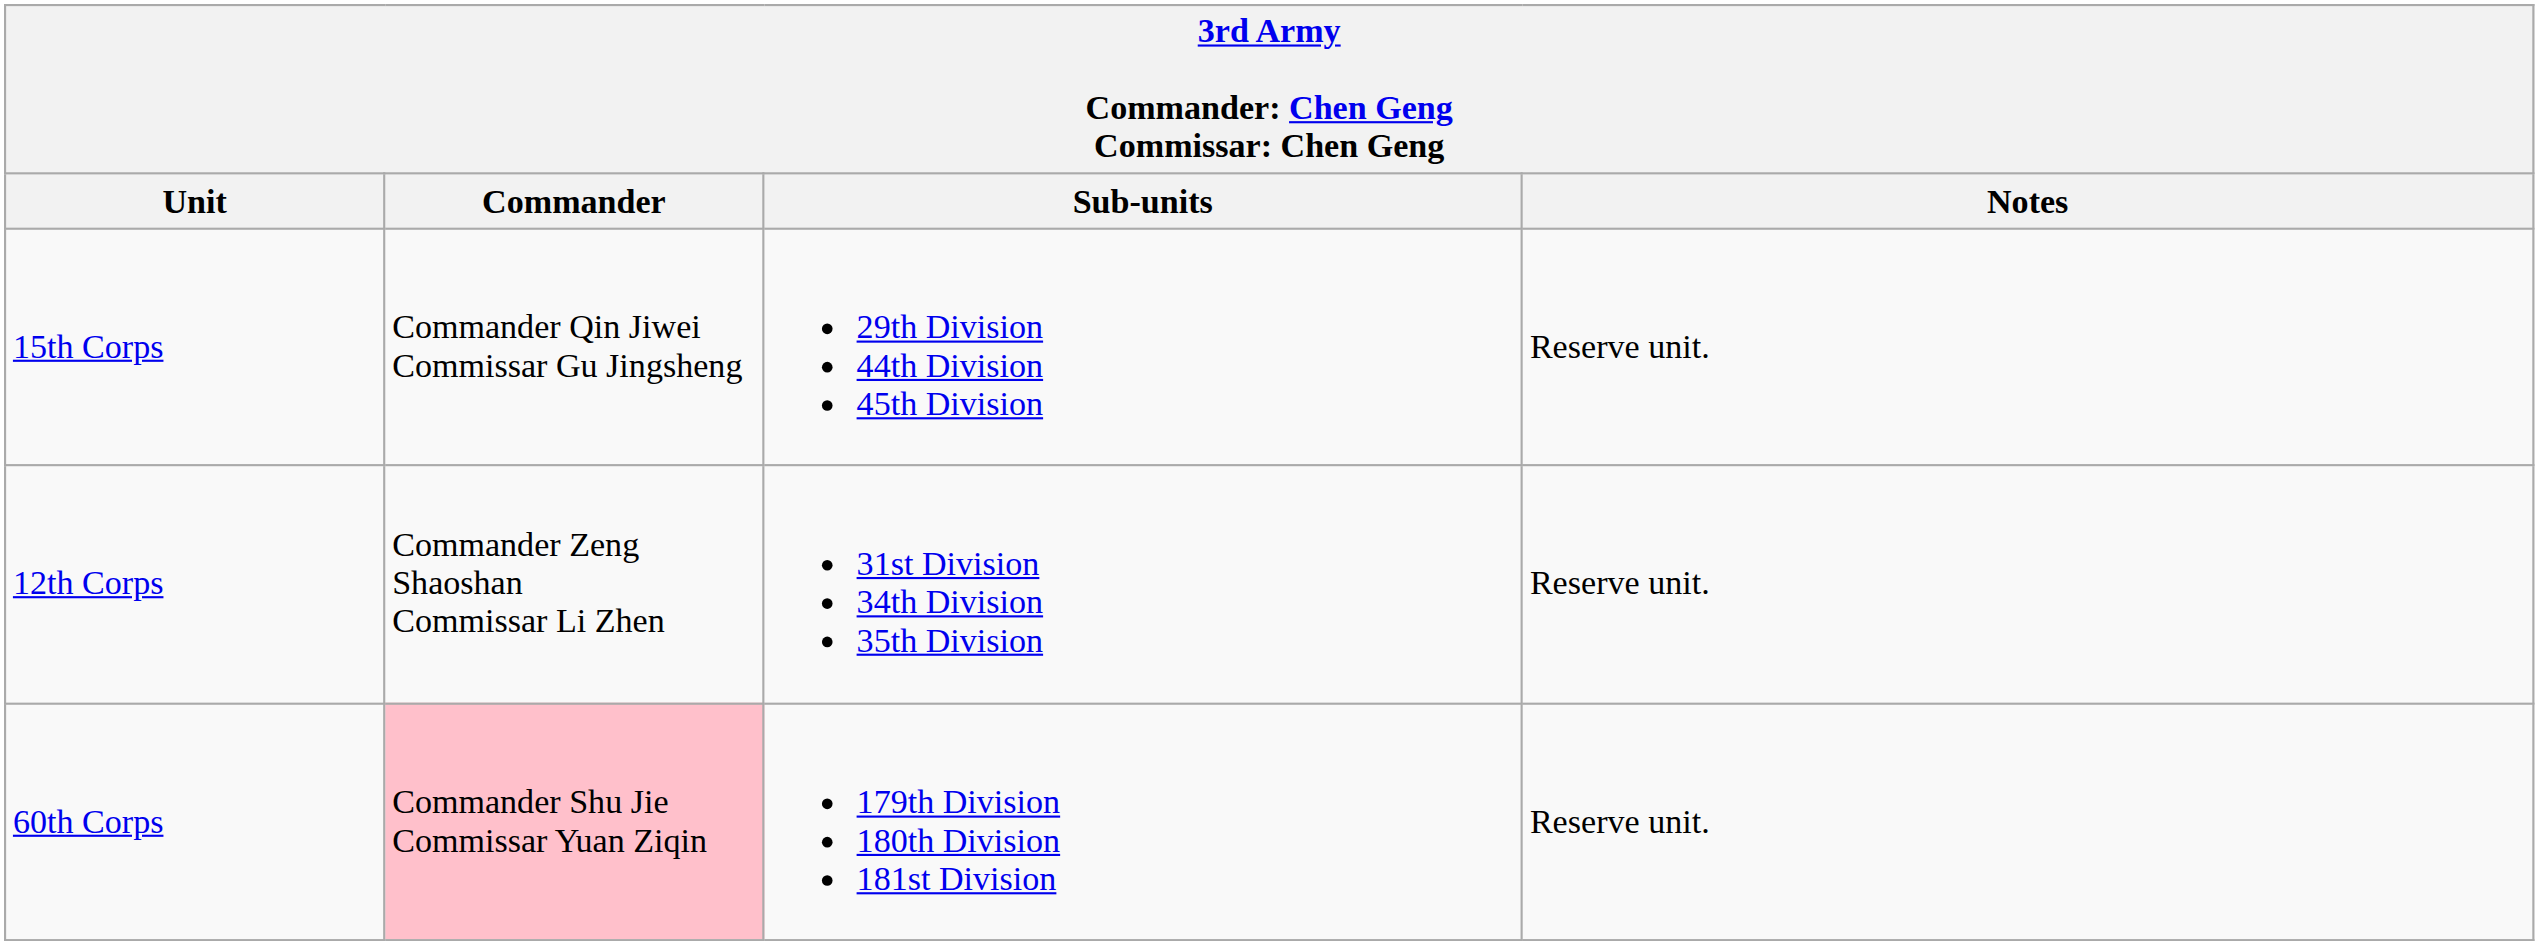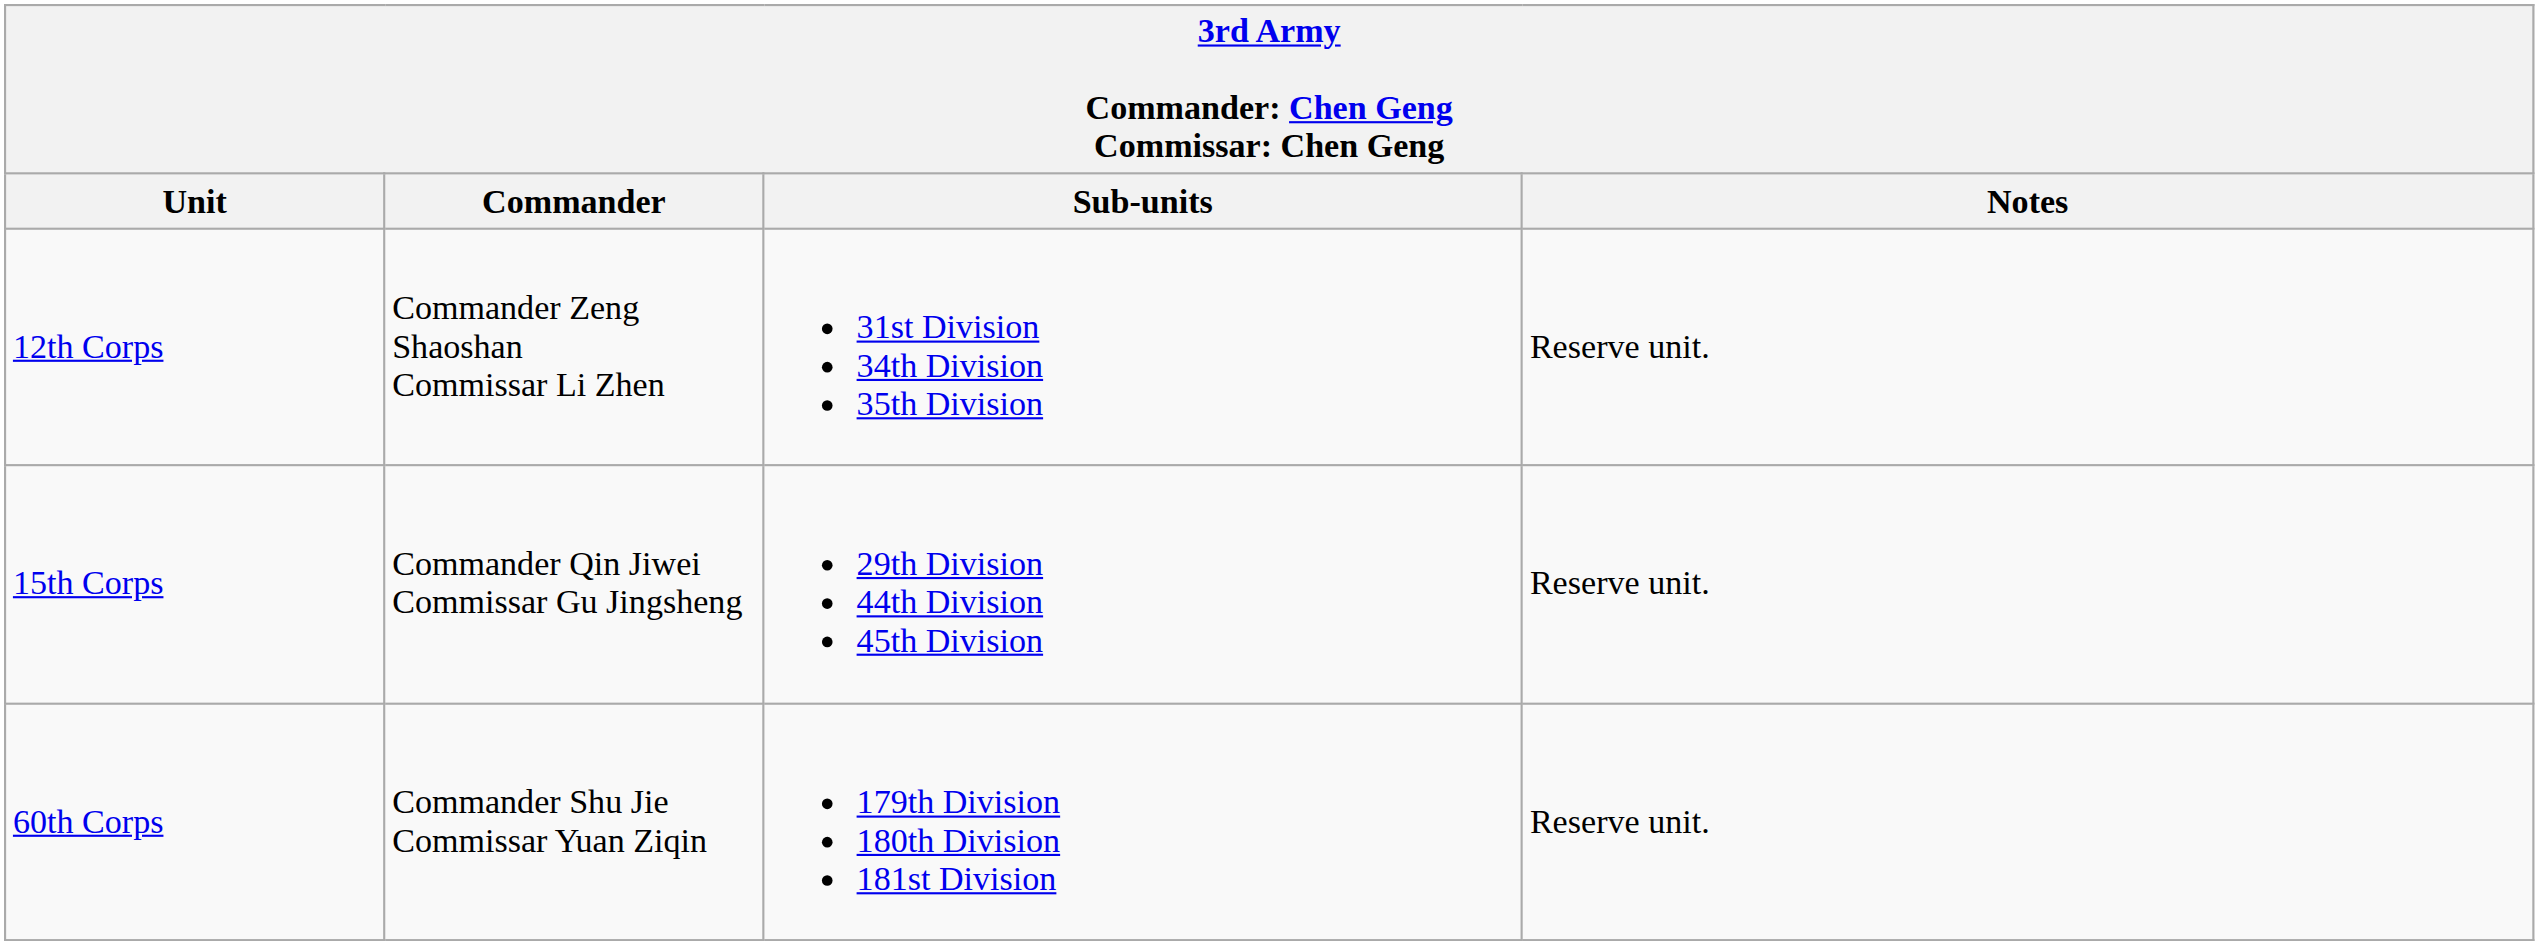rows swapped: (88, 583) <-> (88, 346)
(550, 820) pink background -> (550, 820) no background
